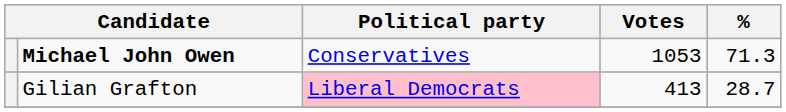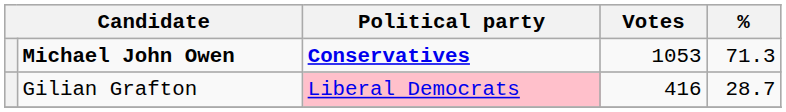(389, 56) normal -> (389, 56) bold
(683, 90) 413 -> (683, 90) 416
